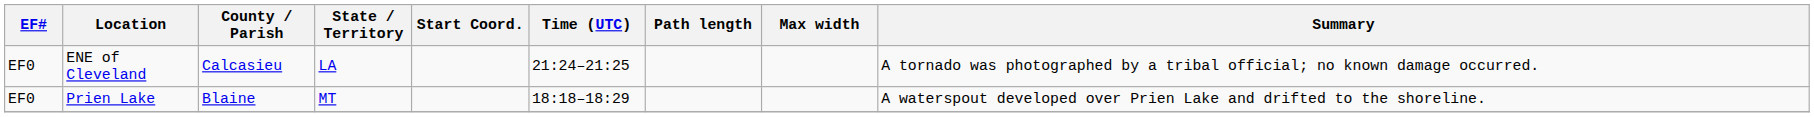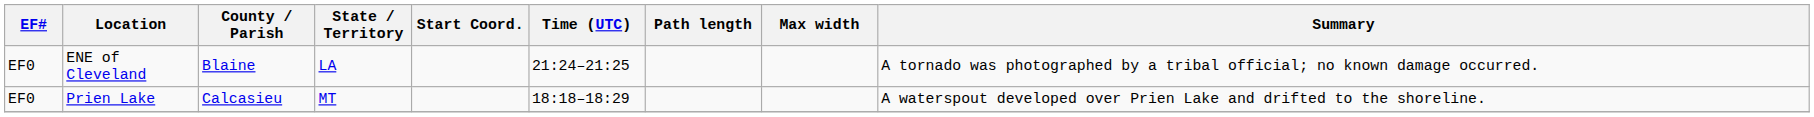(242, 66) Calcasieu -> (229, 66) Blaine
(229, 99) Blaine -> (242, 99) Calcasieu
